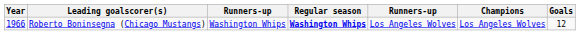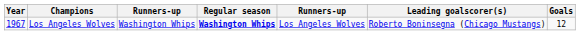columns swapped: (503, 11) <-> (117, 11)
(16, 24) 1966 -> (16, 24) 1967
